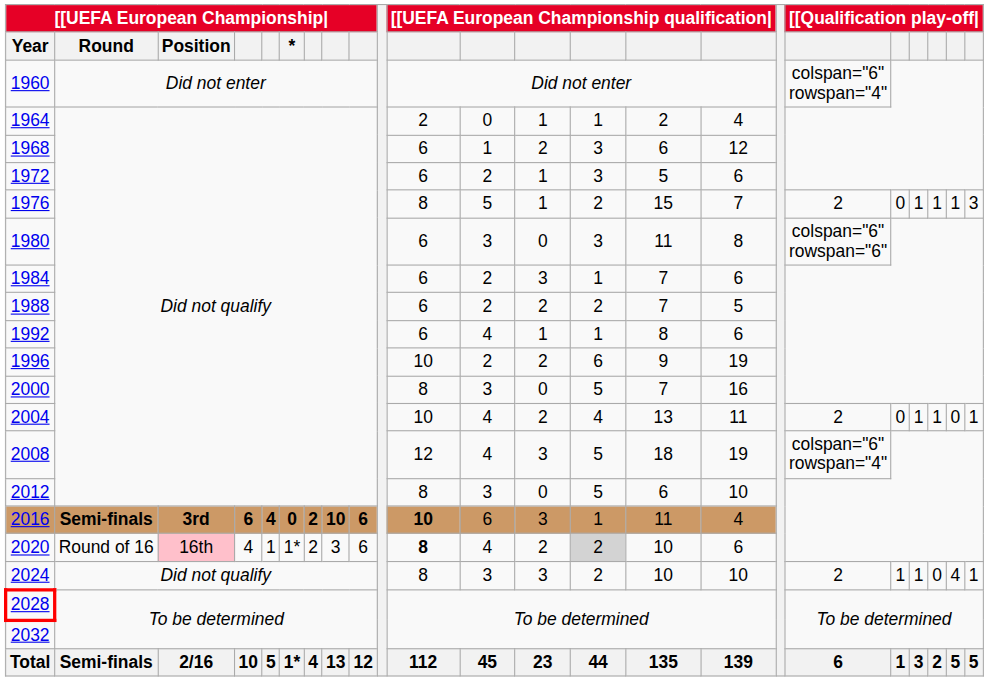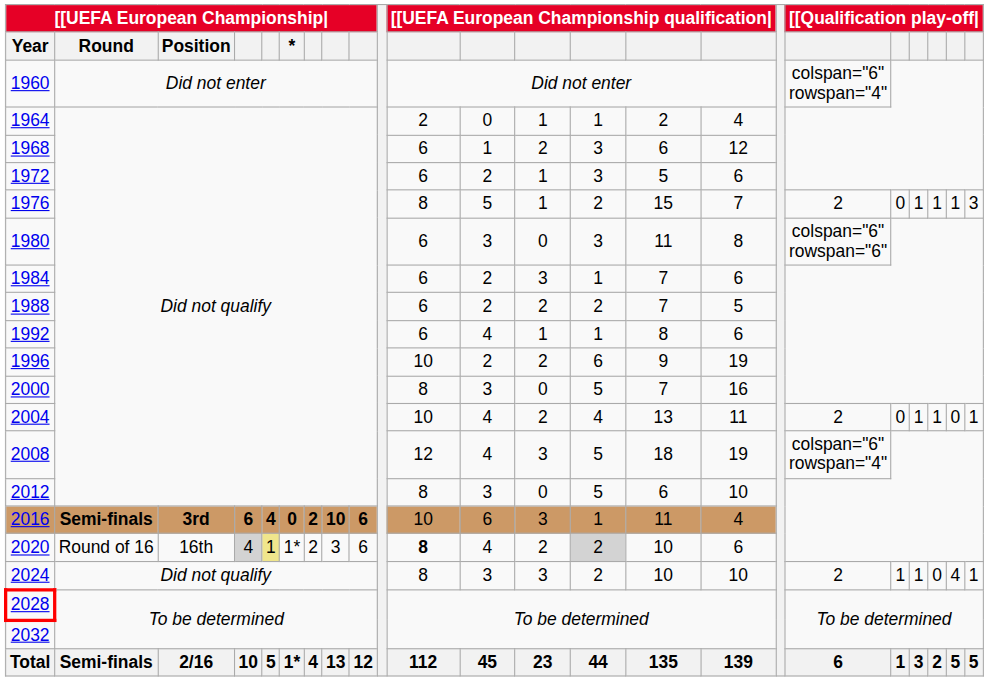(423, 519) bold -> (423, 519) normal
(196, 547) pink background -> (196, 547) no background
(248, 547) no background -> (248, 547) lightgrey background
(271, 547) no background -> (271, 547) khaki background
